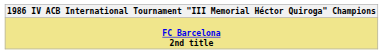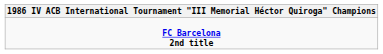(191, 38) khaki background -> (191, 38) no background
